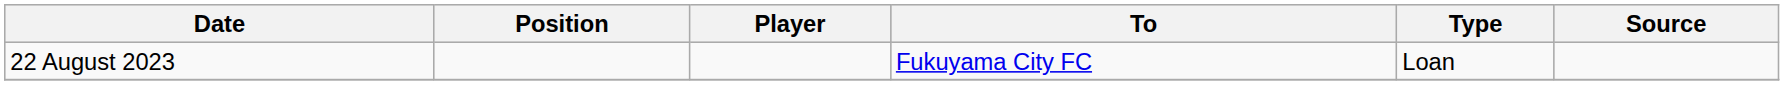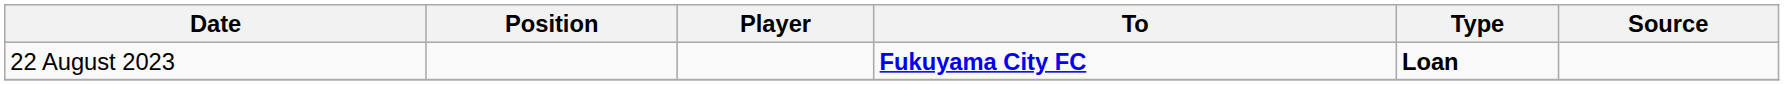(994, 61) normal -> (983, 61) bold
(1429, 61) normal -> (1430, 61) bold
